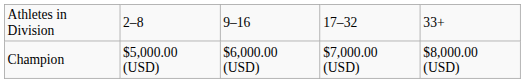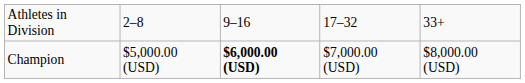(250, 59) normal -> (250, 59) bold
